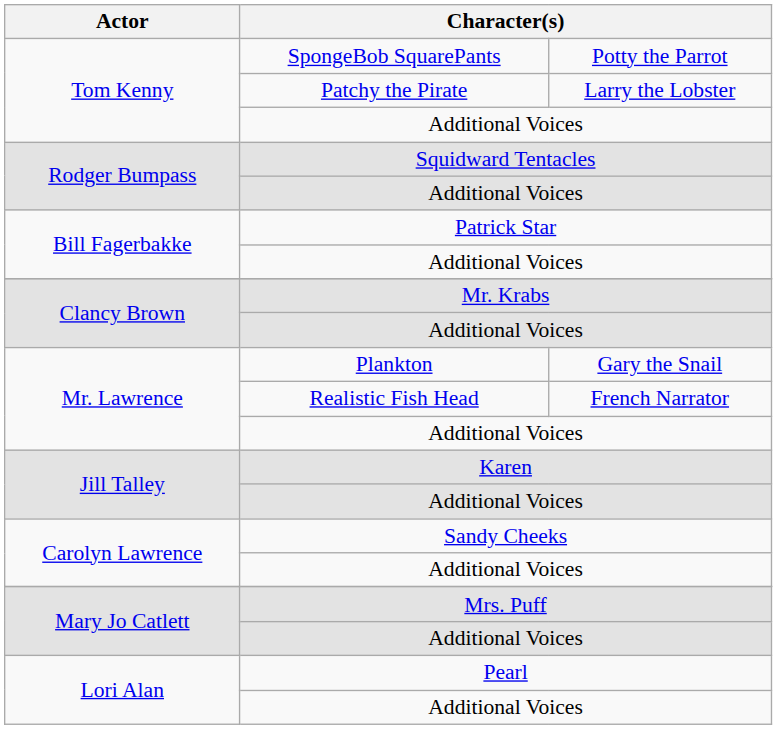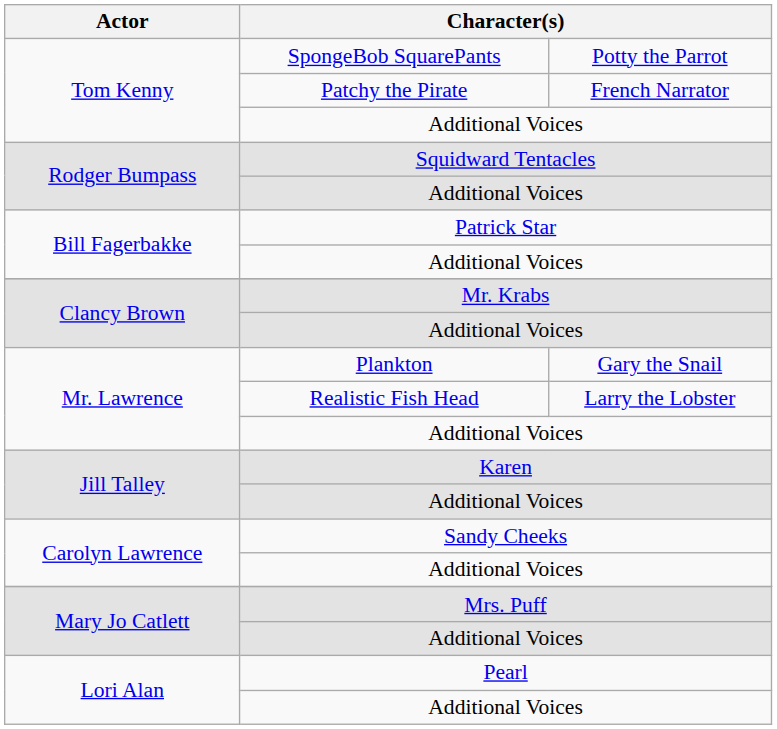(660, 90) Larry the Lobster -> (660, 90) French Narrator
(660, 398) French Narrator -> (660, 398) Larry the Lobster
